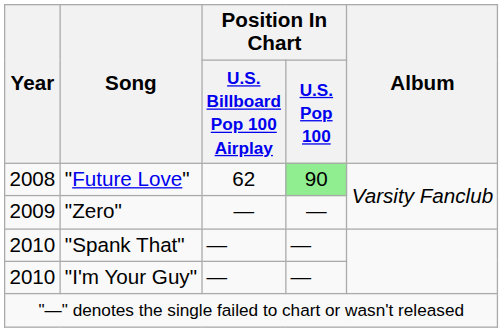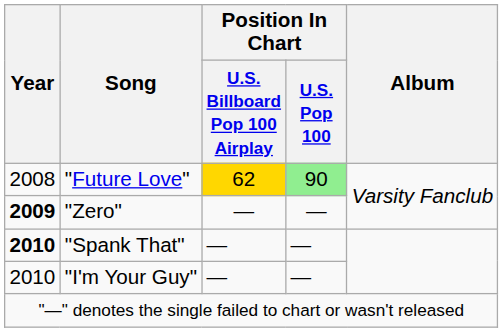(244, 179) no background -> (244, 179) gold background
(32, 211) normal -> (32, 211) bold
(32, 244) normal -> (32, 244) bold
